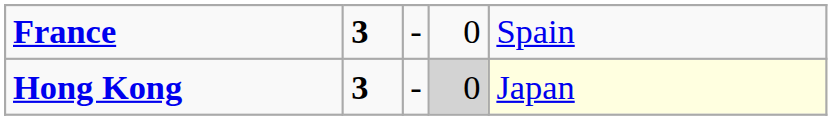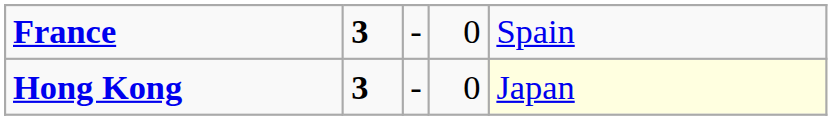(472, 86) lightgrey background -> (472, 86) no background
